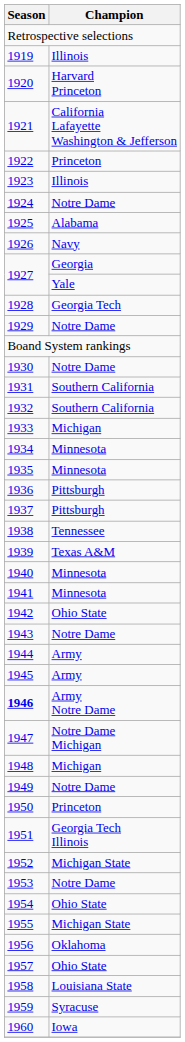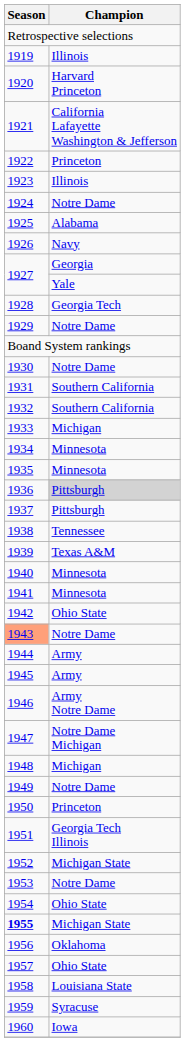(78, 490) no background -> (78, 490) lightgrey background
(20, 634) no background -> (20, 634) lightsalmon background
(20, 702) bold -> (20, 702) normal
(20, 924) normal -> (20, 924) bold
